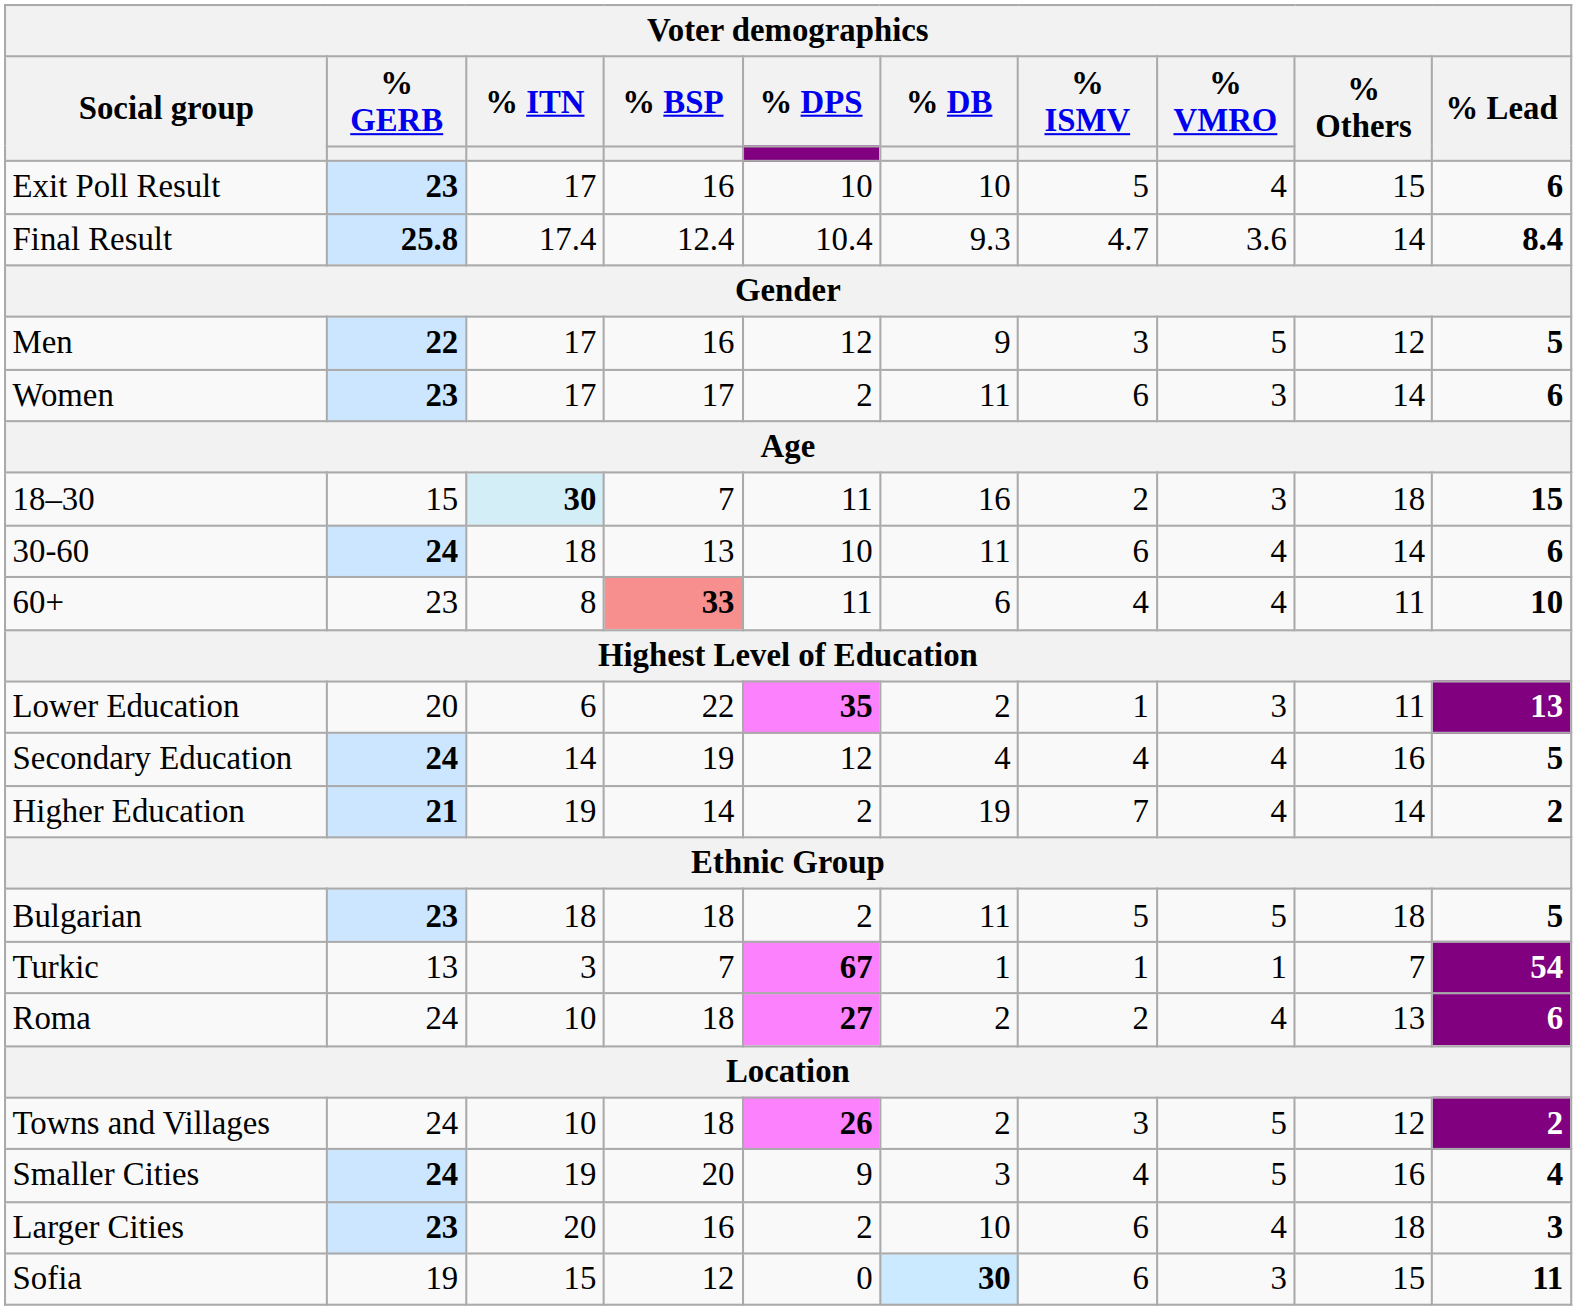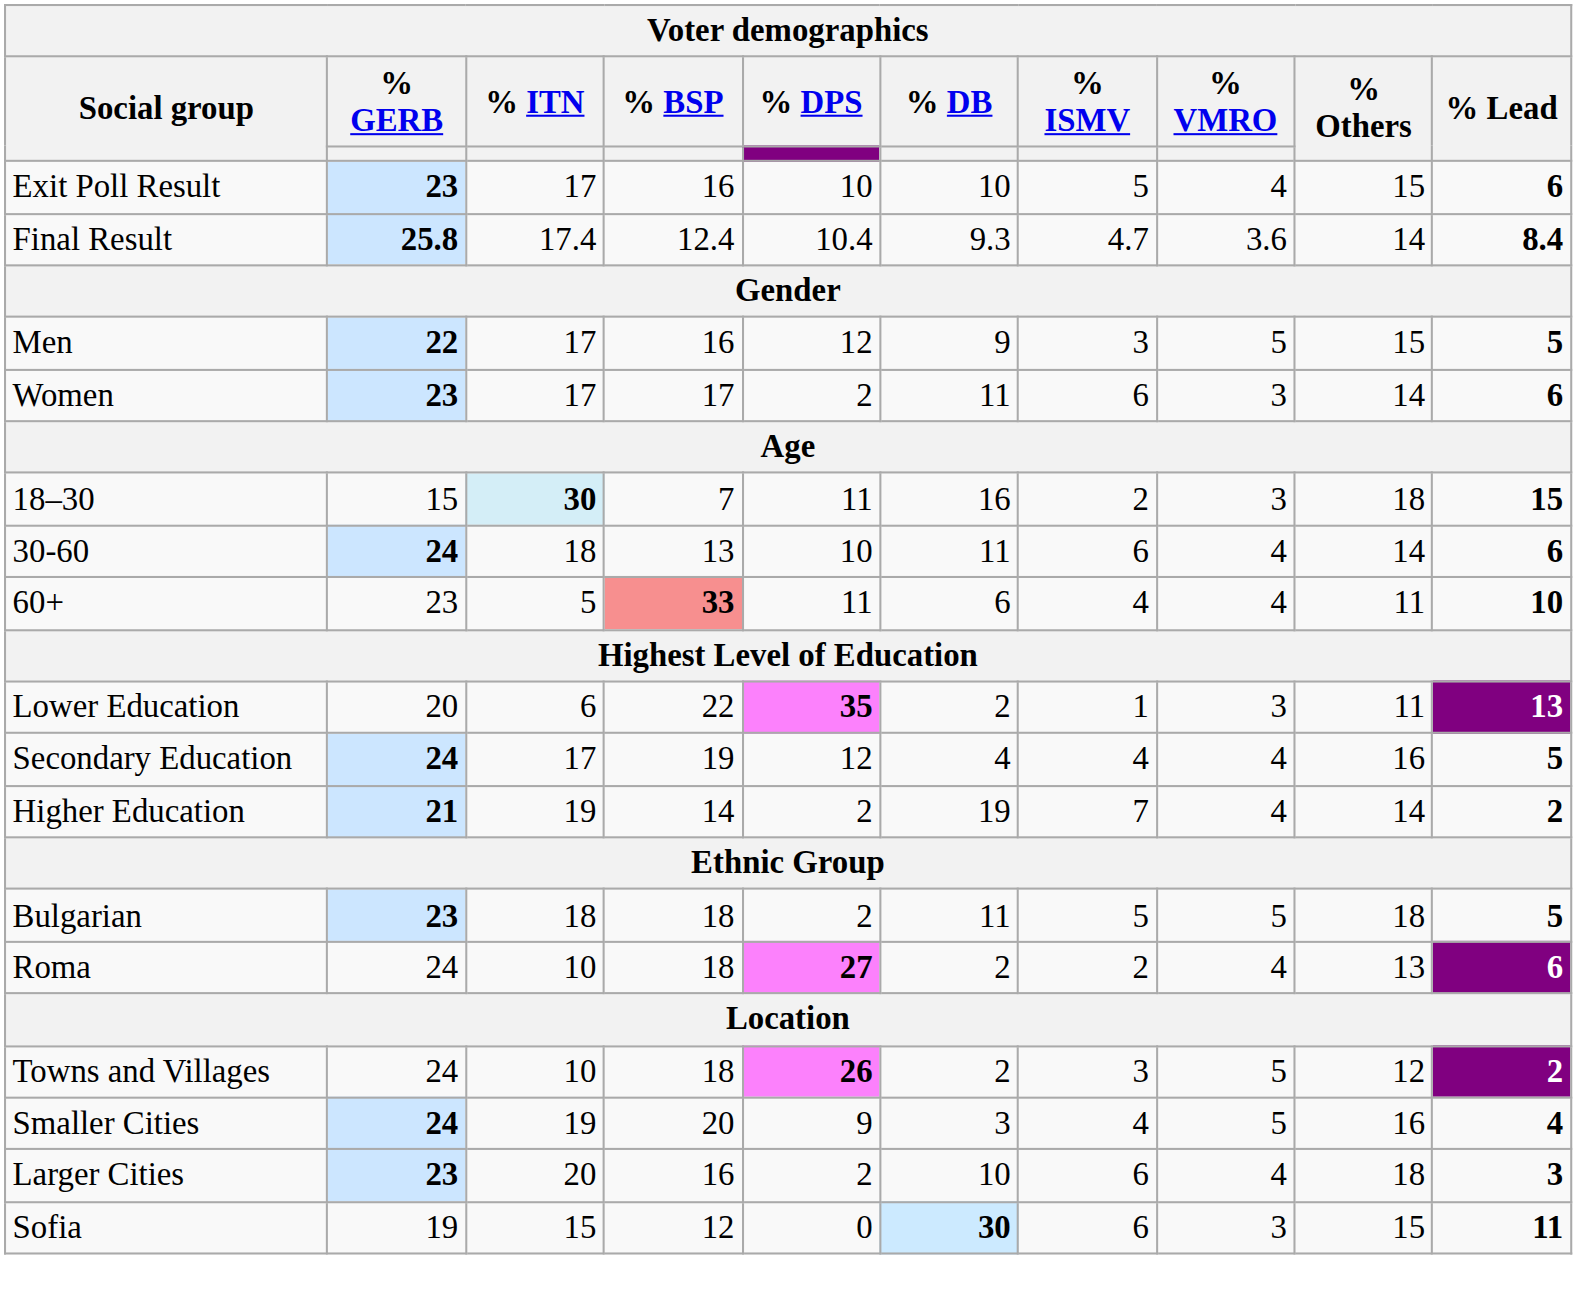(1409, 342) 12 -> (1409, 342) 15
(588, 602) 8 -> (588, 602) 5
(580, 758) 14 -> (580, 758) 17
- row: (56, 966)
